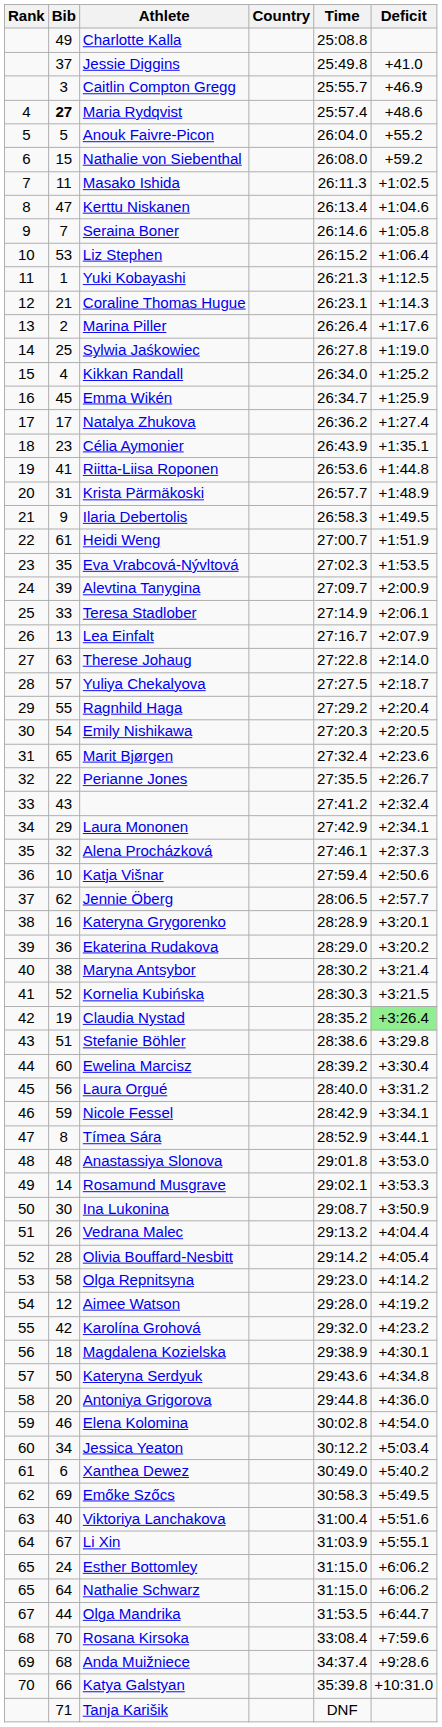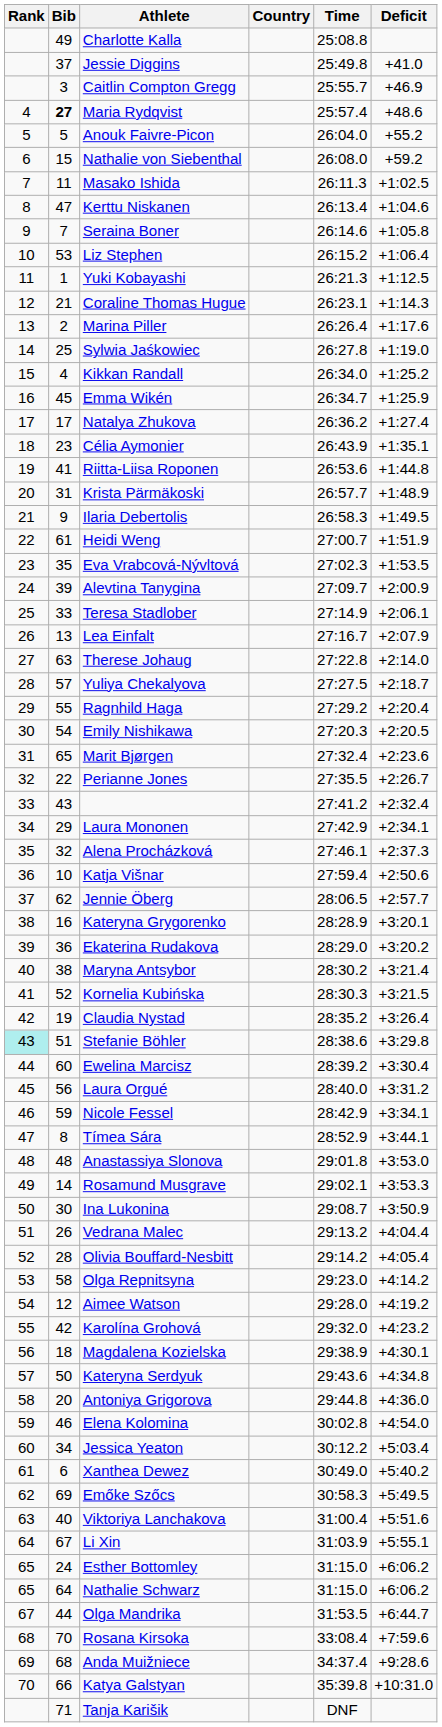(404, 1018) lightgreen background -> (404, 1018) no background
(26, 1042) no background -> (26, 1042) paleturquoise background
